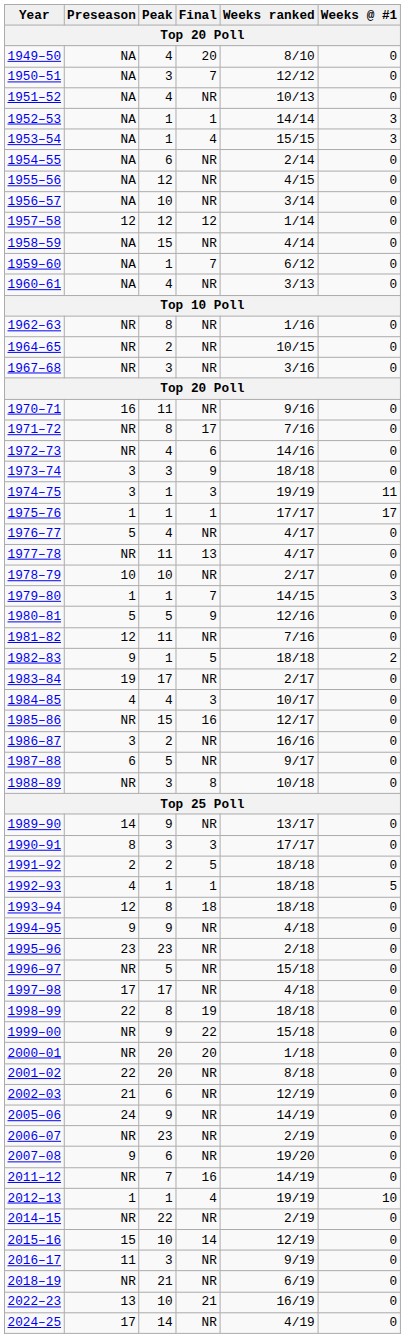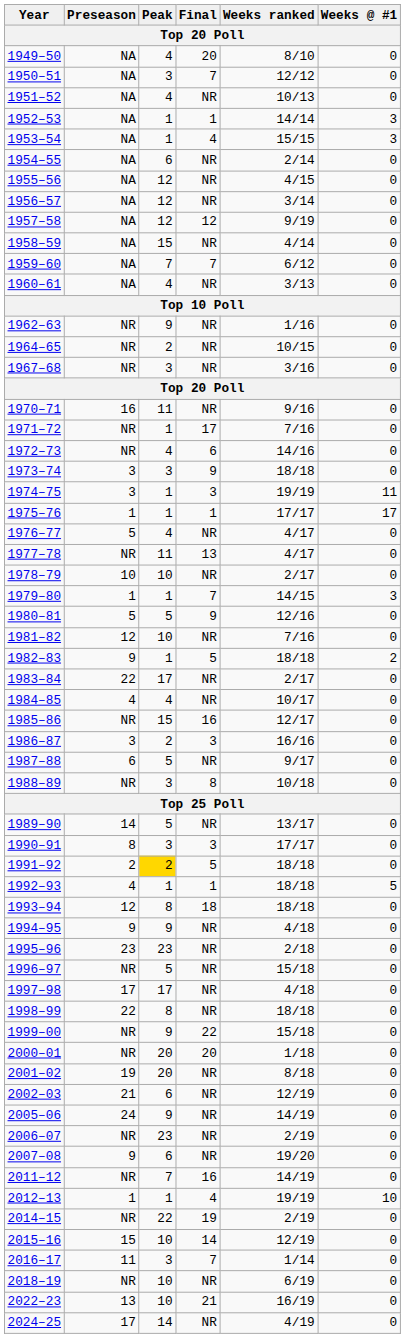(165, 202) 10 -> (165, 202) 12
(128, 223) 12 -> (128, 223) NA
(299, 223) 1/14 -> (299, 223) 9/19
(169, 264) 1 -> (169, 264) 7
(169, 326) 8 -> (169, 326) 9
(169, 430) 8 -> (169, 430) 1
(165, 638) 11 -> (165, 638) 10
(128, 679) 19 -> (128, 679) 22
(213, 700) 3 -> (209, 700) NR
(209, 742) NR -> (213, 742) 3
(169, 825) 9 -> (169, 825) 5
(169, 866) no background -> (169, 866) gold background
(209, 1012) 19 -> (209, 1012) NR
(128, 1074) 22 -> (128, 1074) 19
(209, 1219) NR -> (209, 1219) 19
(209, 1261) NR -> (213, 1261) 7
(299, 1261) 9/19 -> (299, 1261) 1/14
(165, 1281) 21 -> (165, 1281) 10
